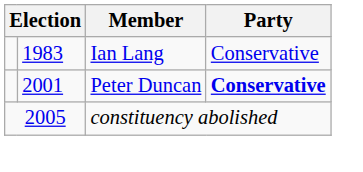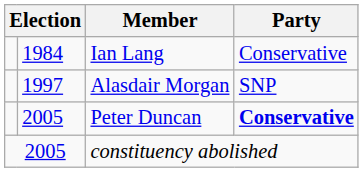(43, 53) 1983 -> (43, 53) 1984
+ row: (160, 85)
(43, 85) 2001 -> (43, 118) 2005
